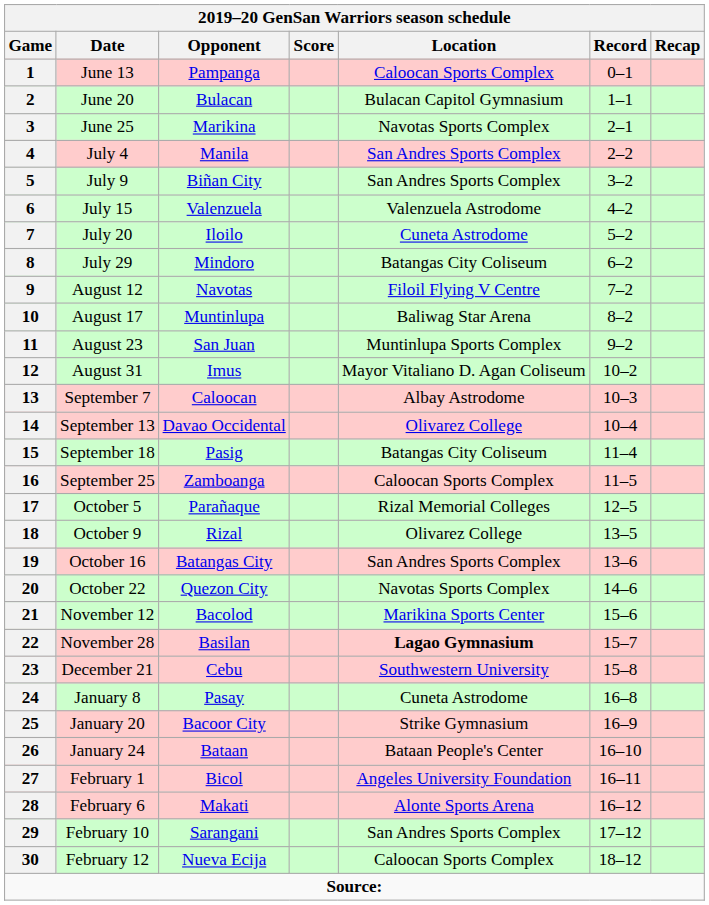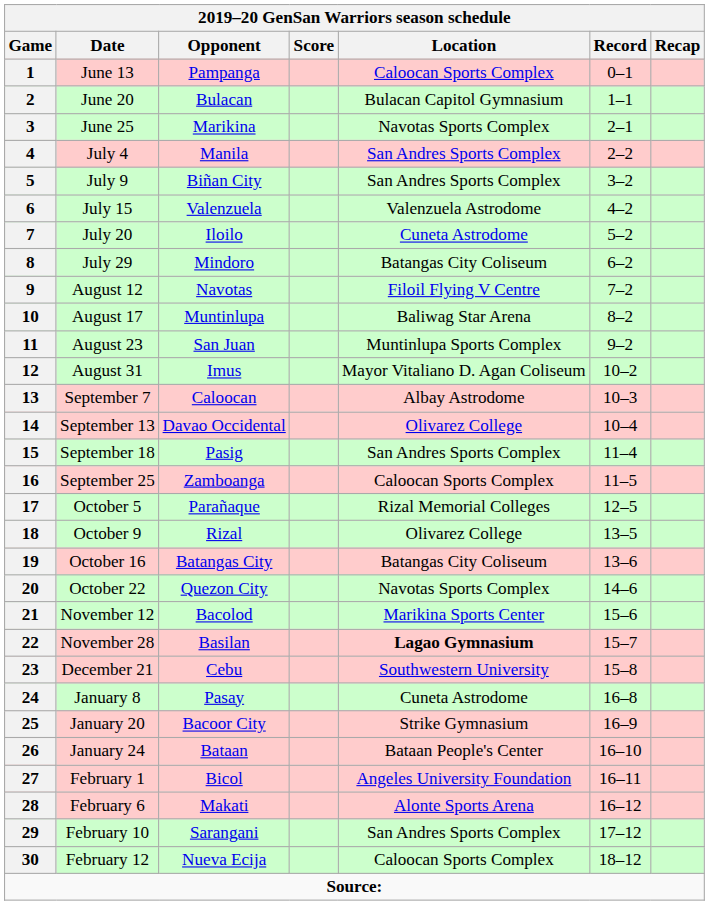(464, 452) Batangas City Coliseum -> (464, 452) San Andres Sports Complex
(464, 561) San Andres Sports Complex -> (464, 561) Batangas City Coliseum
